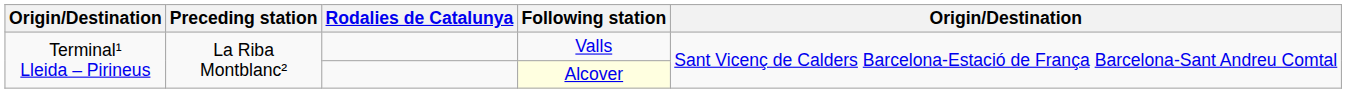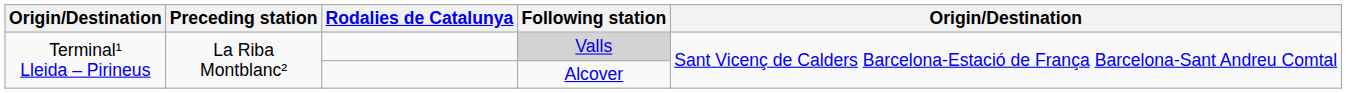(594, 46) no background -> (594, 46) lightgrey background
(594, 74) lightyellow background -> (594, 74) no background
